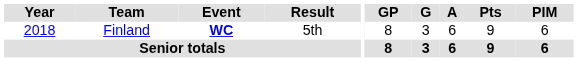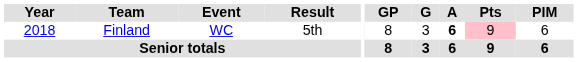(221, 30) bold -> (221, 30) normal
(452, 30) normal -> (452, 30) bold
(490, 30) no background -> (490, 30) pink background
